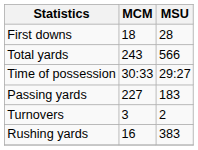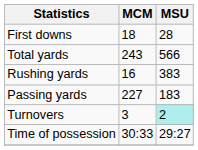rows swapped: (48, 134) <-> (62, 74)
(163, 114) no background -> (163, 114) paleturquoise background
